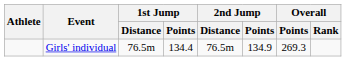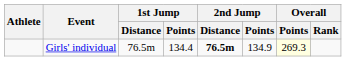(220, 47) normal -> (220, 47) bold
(294, 47) no background -> (294, 47) lightyellow background
